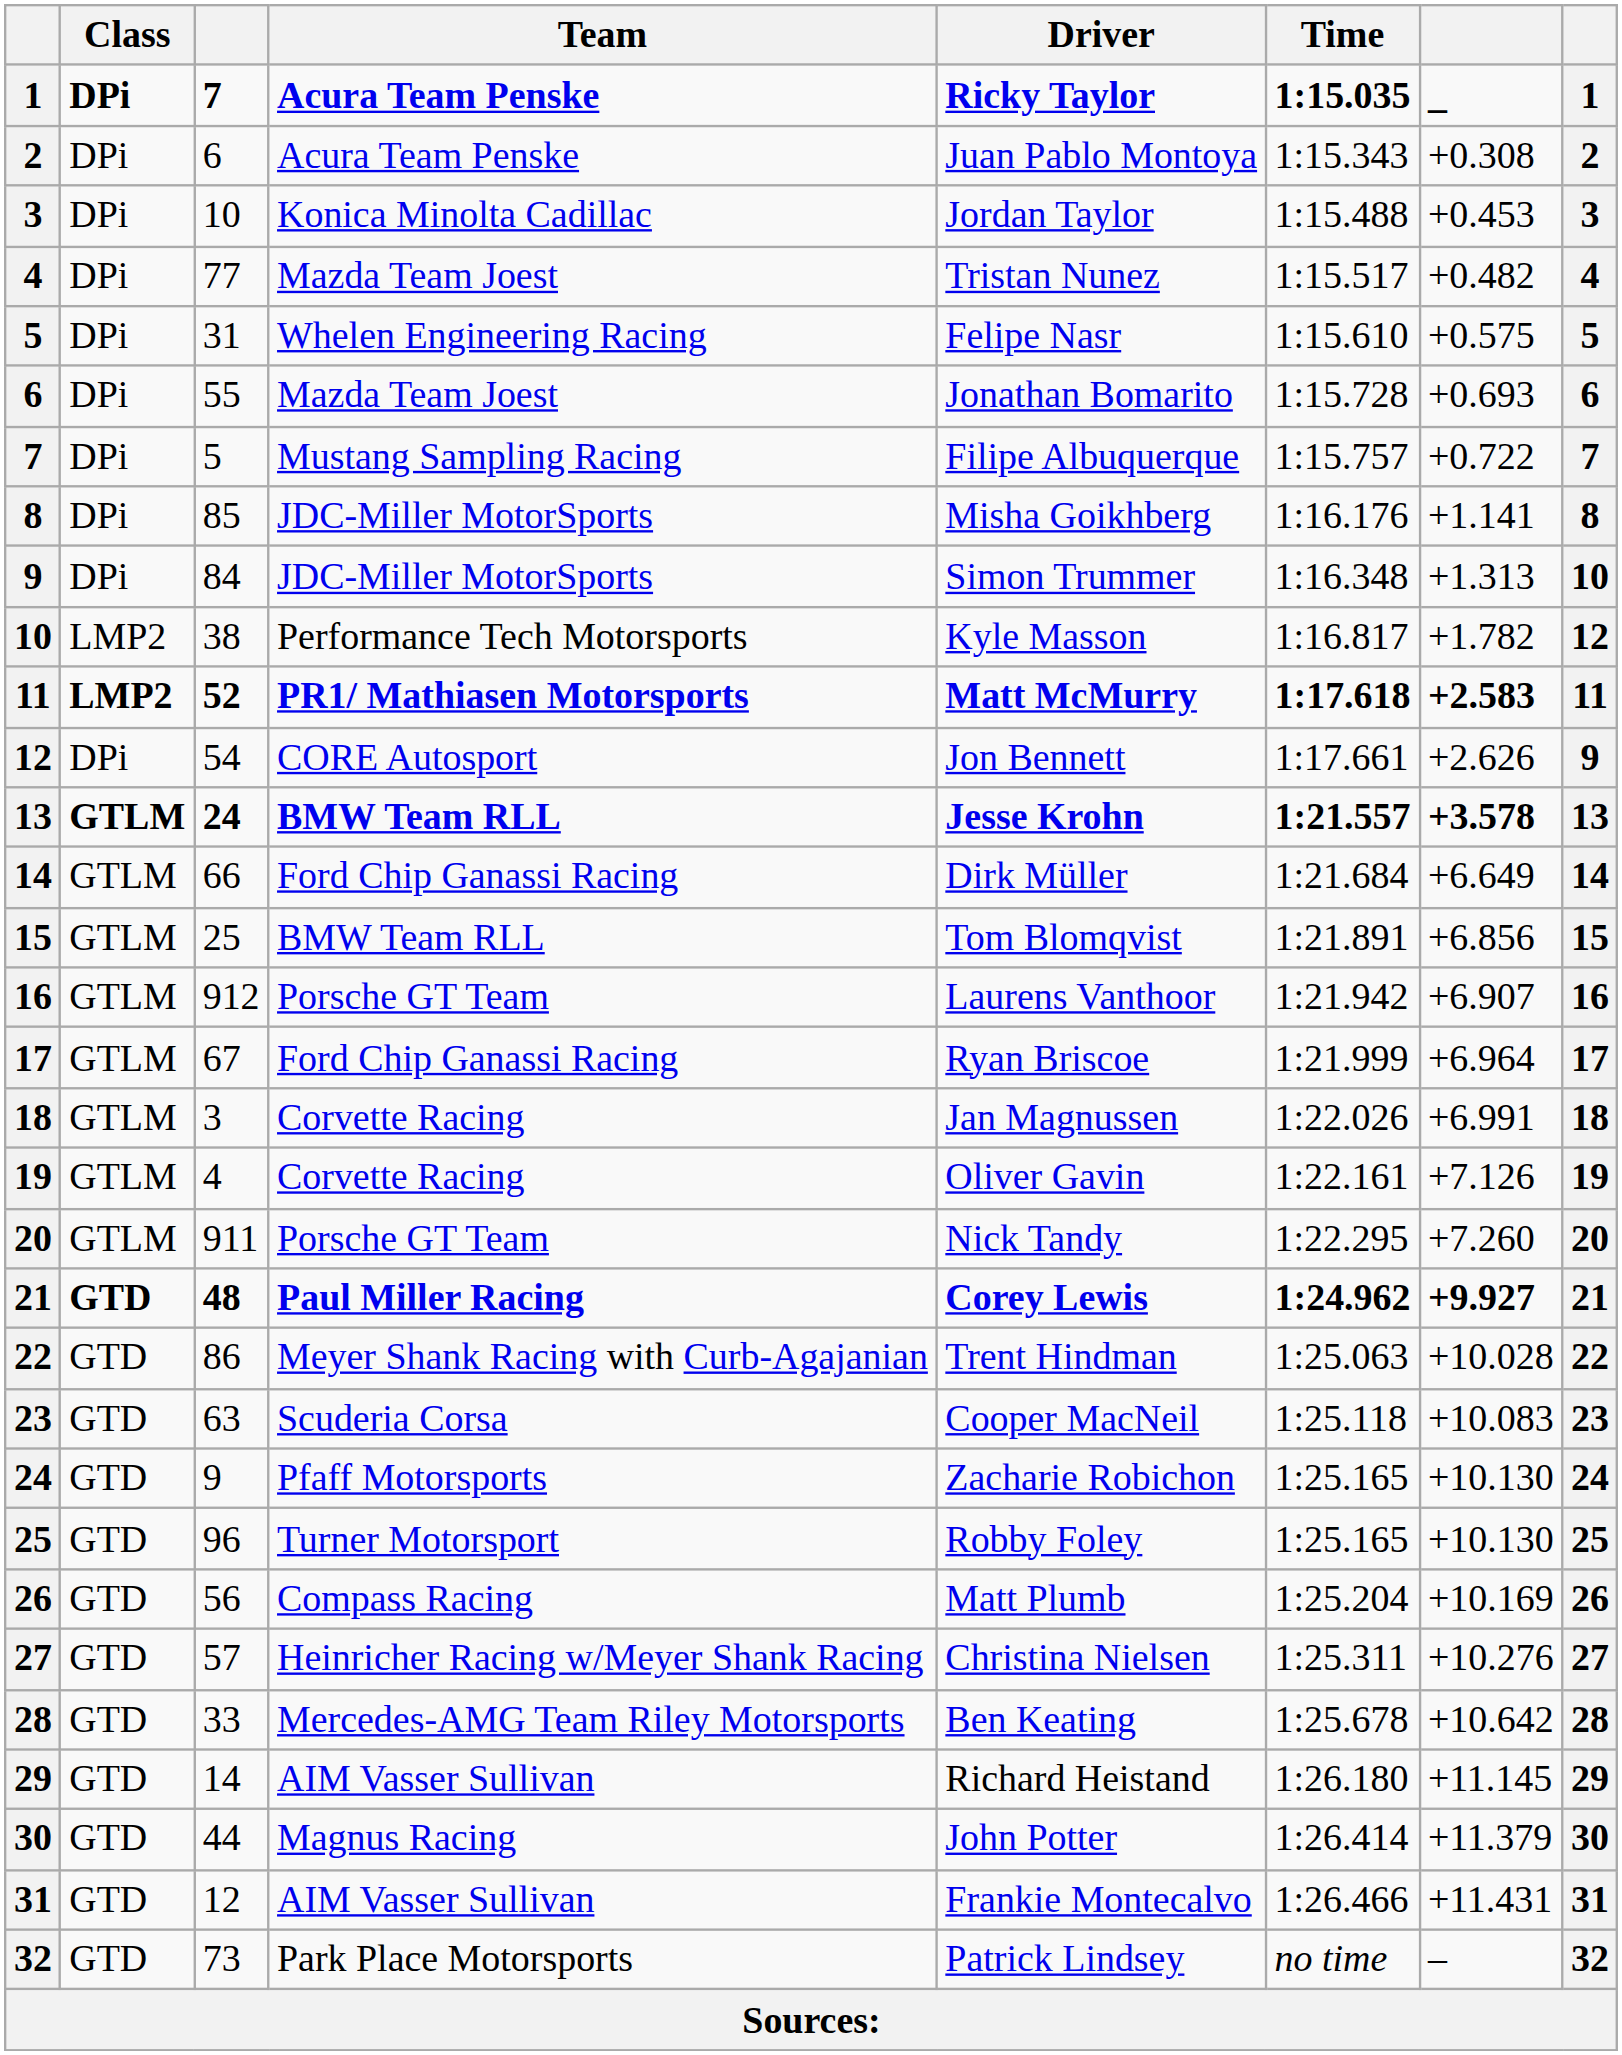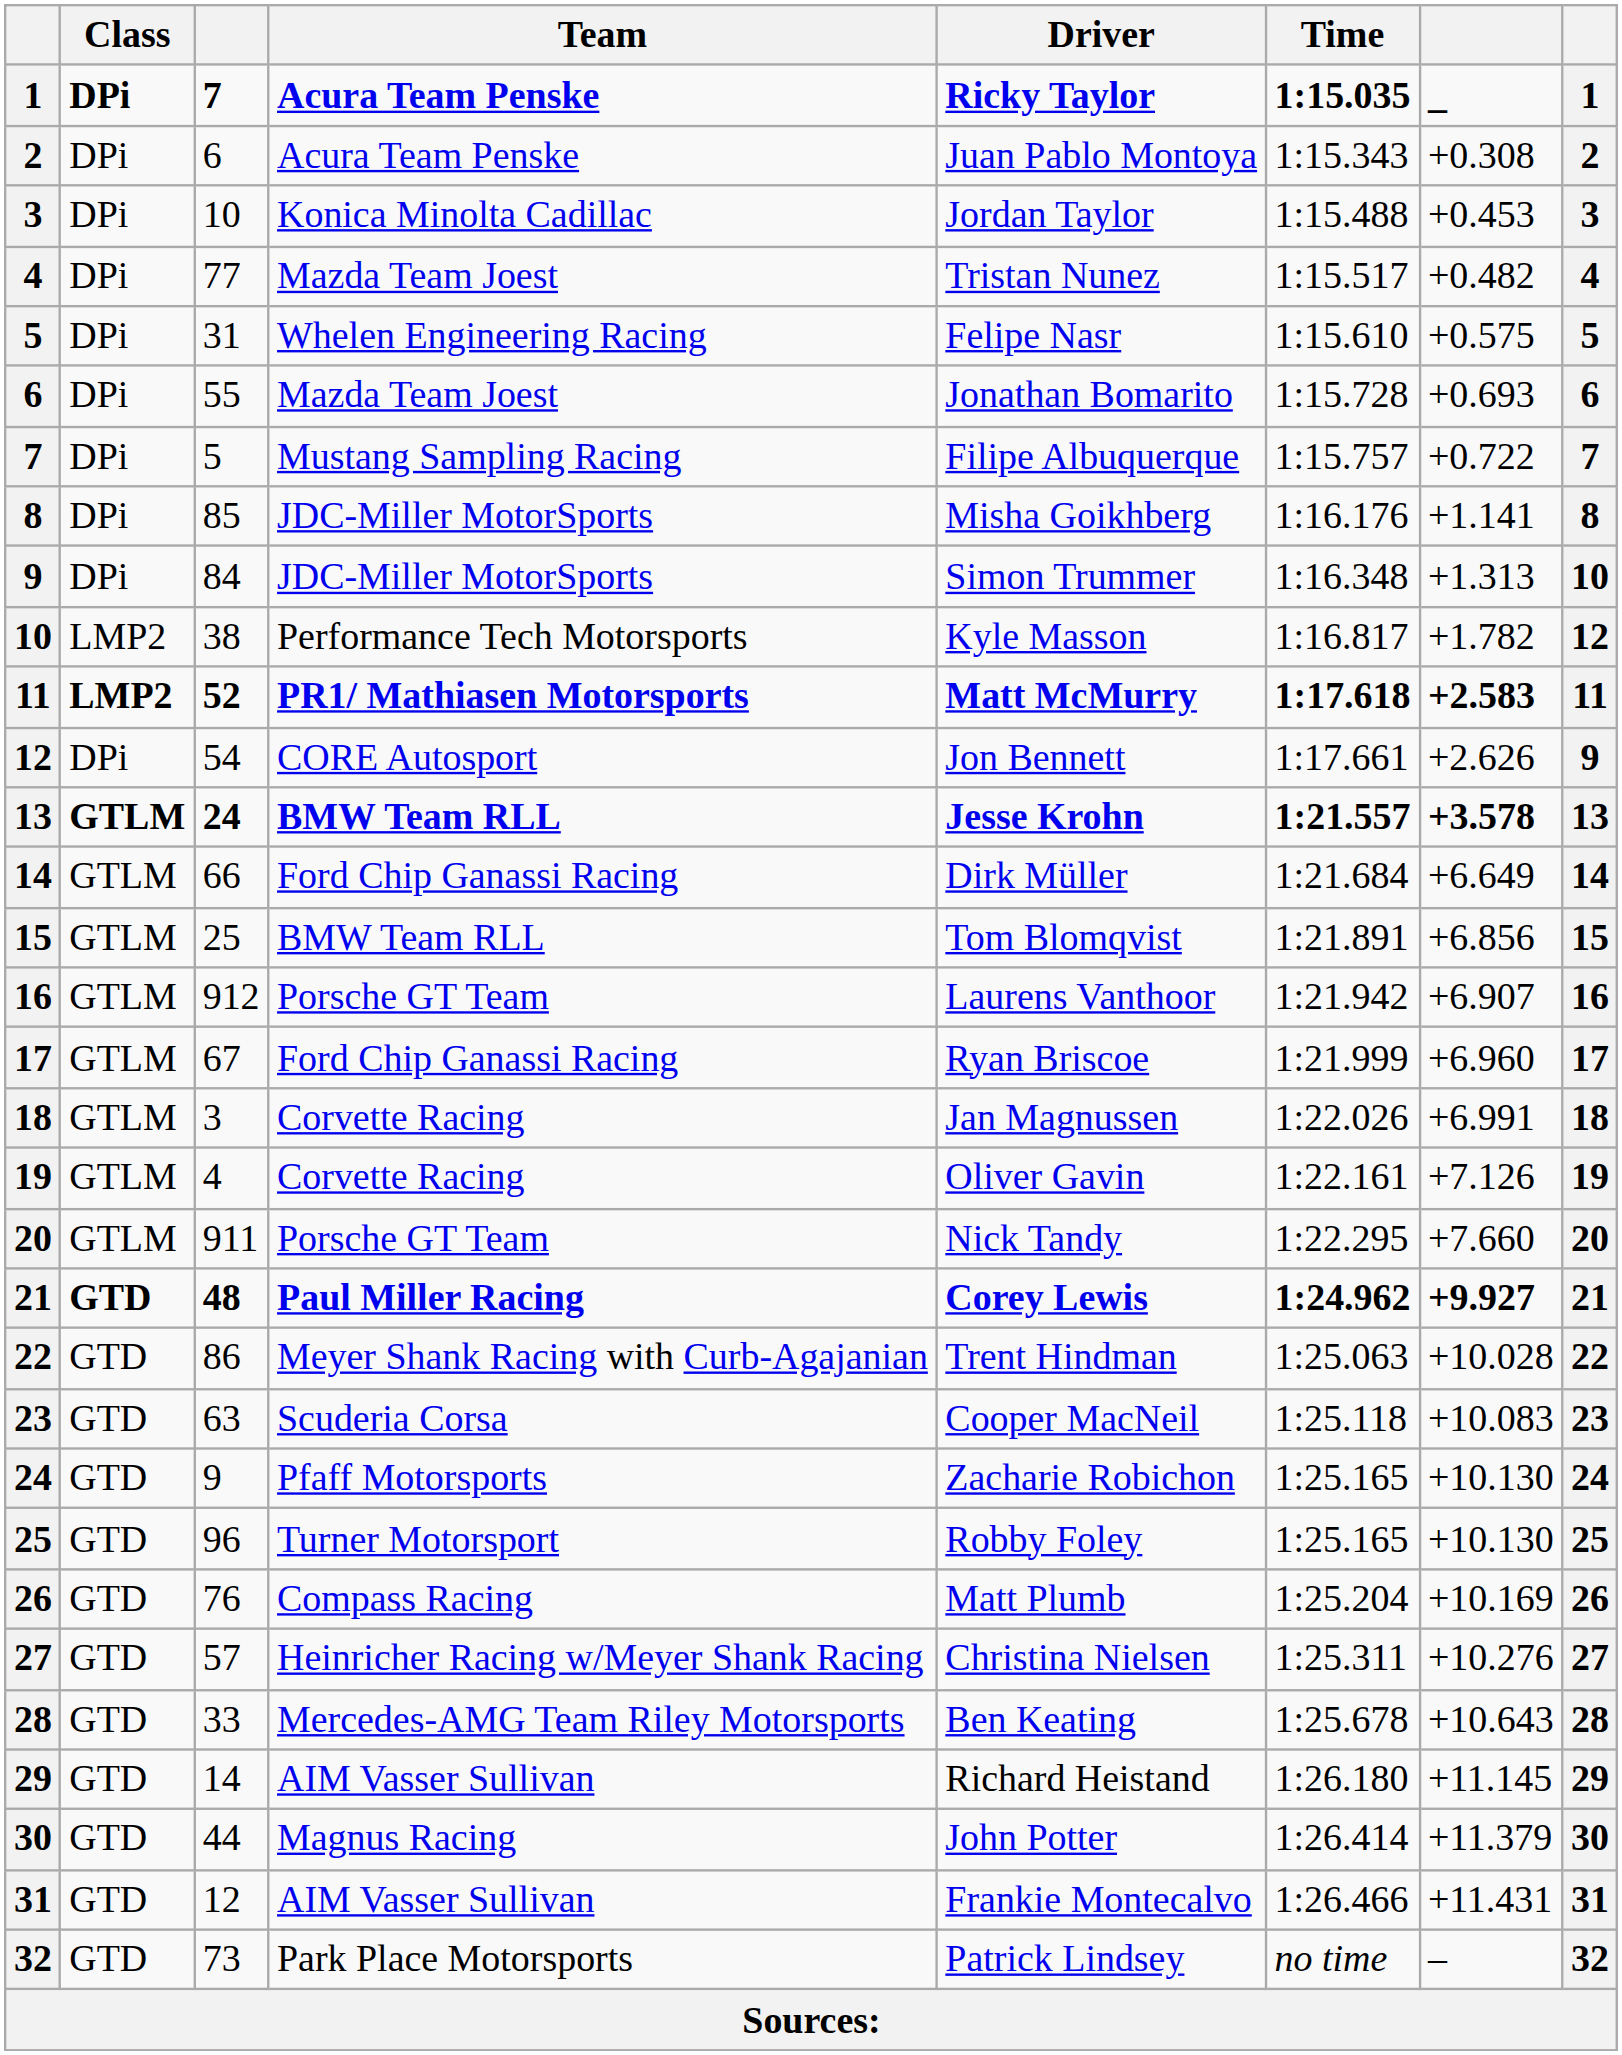(1481, 1056) +6.964 -> (1481, 1056) +6.960
(1481, 1237) +7.260 -> (1481, 1237) +7.660
(222, 1598) 56 -> (222, 1598) 76
(1491, 1718) +10.642 -> (1491, 1718) +10.643
